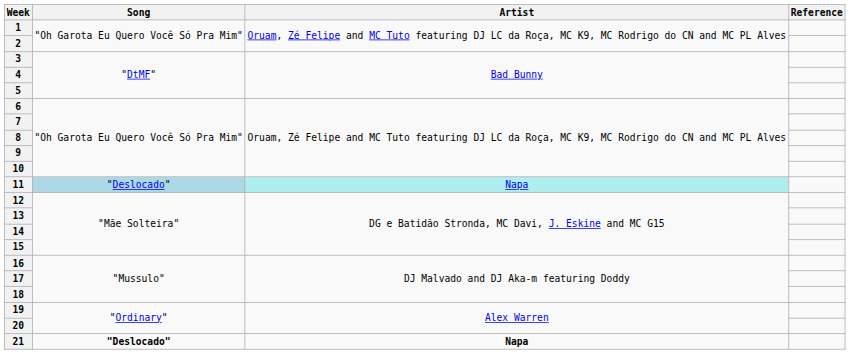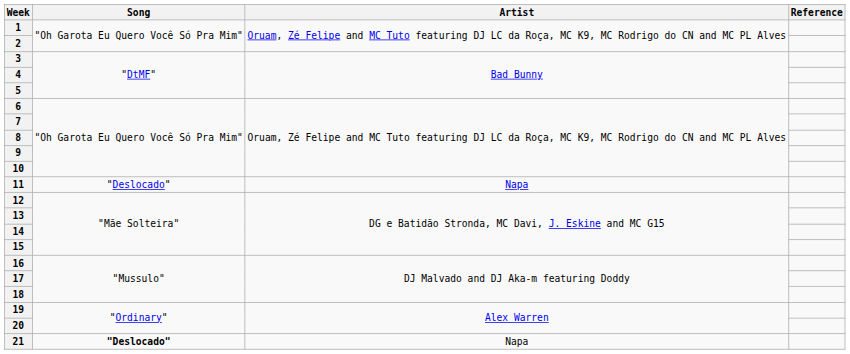(139, 185) lightblue background -> (139, 185) no background
(517, 185) paleturquoise background -> (517, 185) no background
(517, 341) bold -> (517, 341) normal
